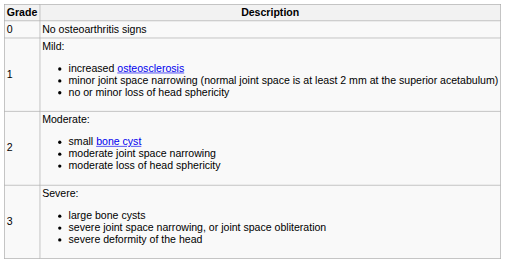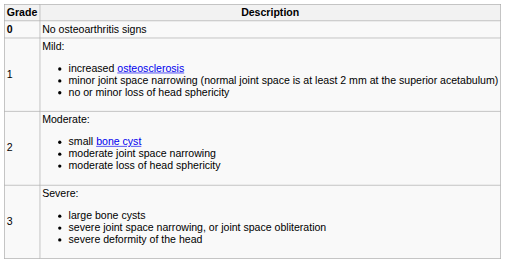(10, 29) normal -> (10, 29) bold
